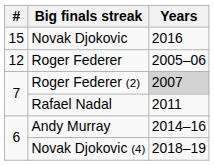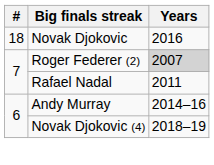(16, 38) 15 -> (16, 38) 18
- row: (77, 60)
